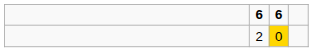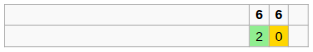(259, 36) no background -> (259, 36) lightgreen background
